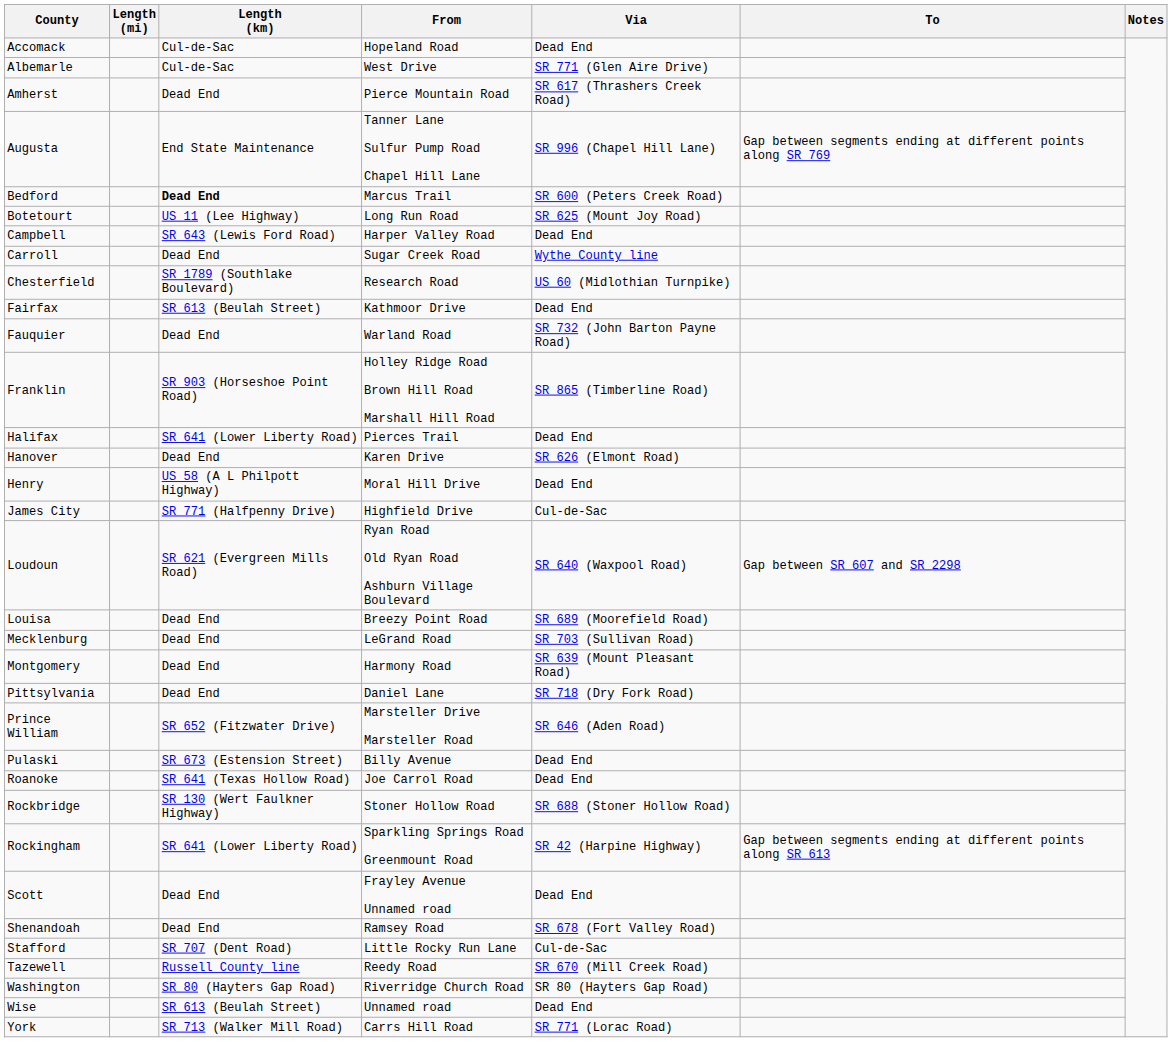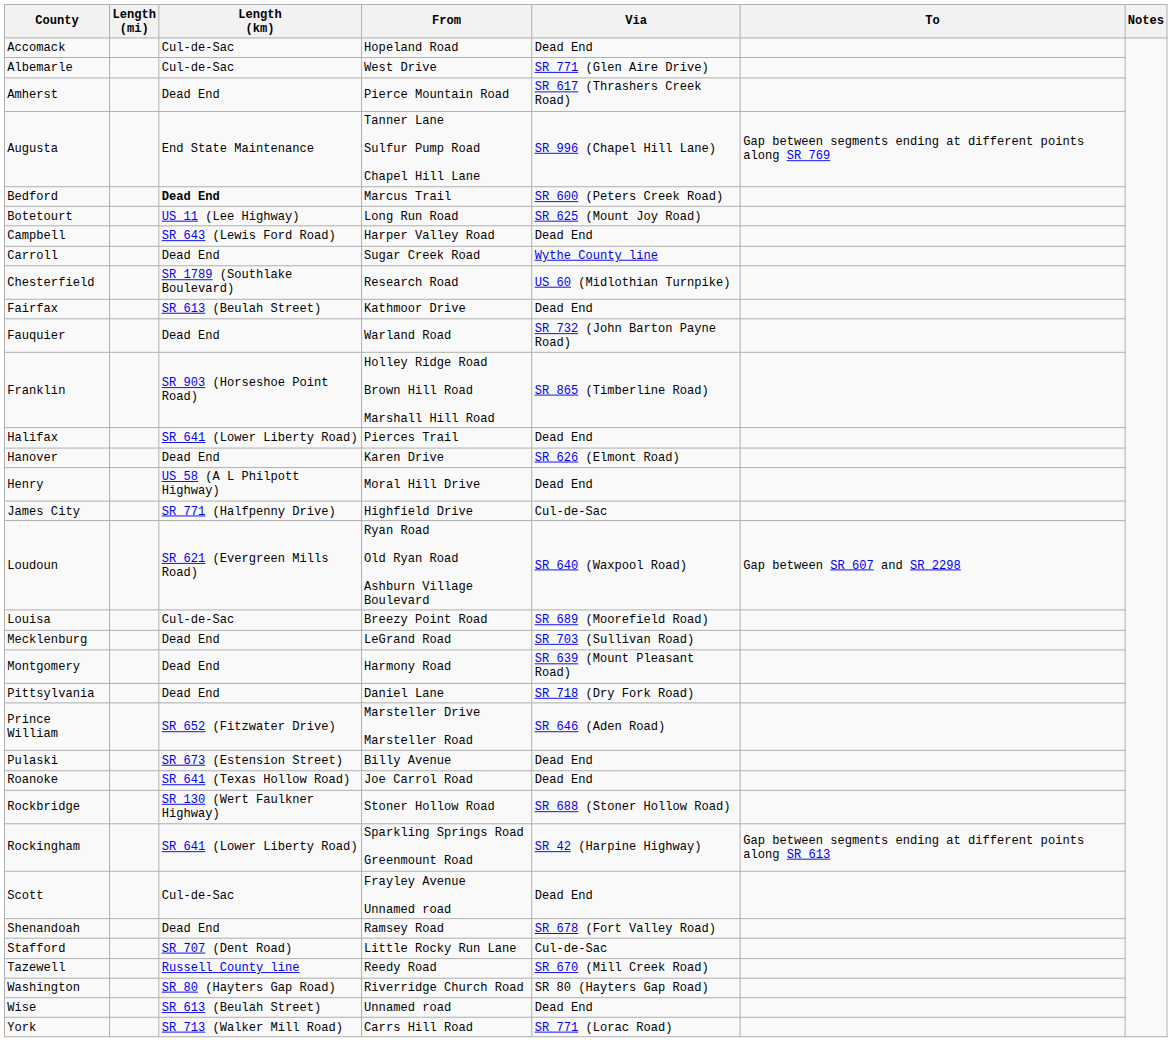(191, 620) Dead End -> (198, 620) Cul-de-Sac
(191, 895) Dead End -> (198, 895) Cul-de-Sac
